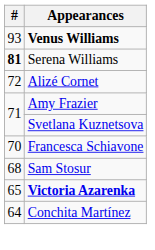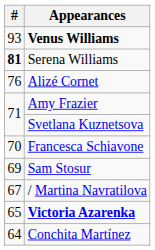(14, 81) 72 -> (14, 81) 76
(14, 168) 68 -> (14, 168) 69
+ row: (87, 190)
